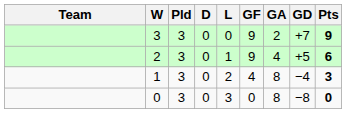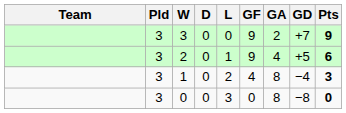columns swapped: (181, 14) <-> (157, 14)
